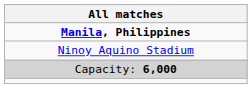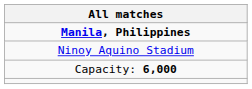(126, 69) lightgrey background -> (126, 69) no background
